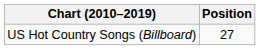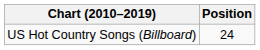(227, 34) 27 -> (227, 34) 24
